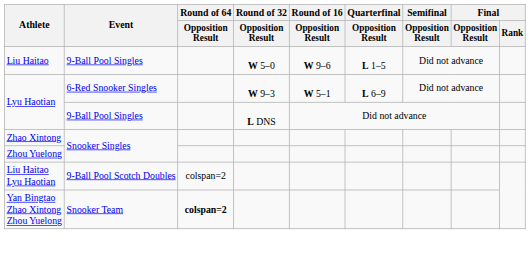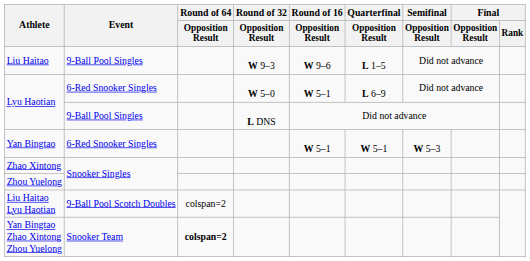(261, 66) W 5–0 -> (261, 66) W 9–3
(261, 94) W 9–3 -> (261, 94) W 5–0
+ row: (31, 144)
